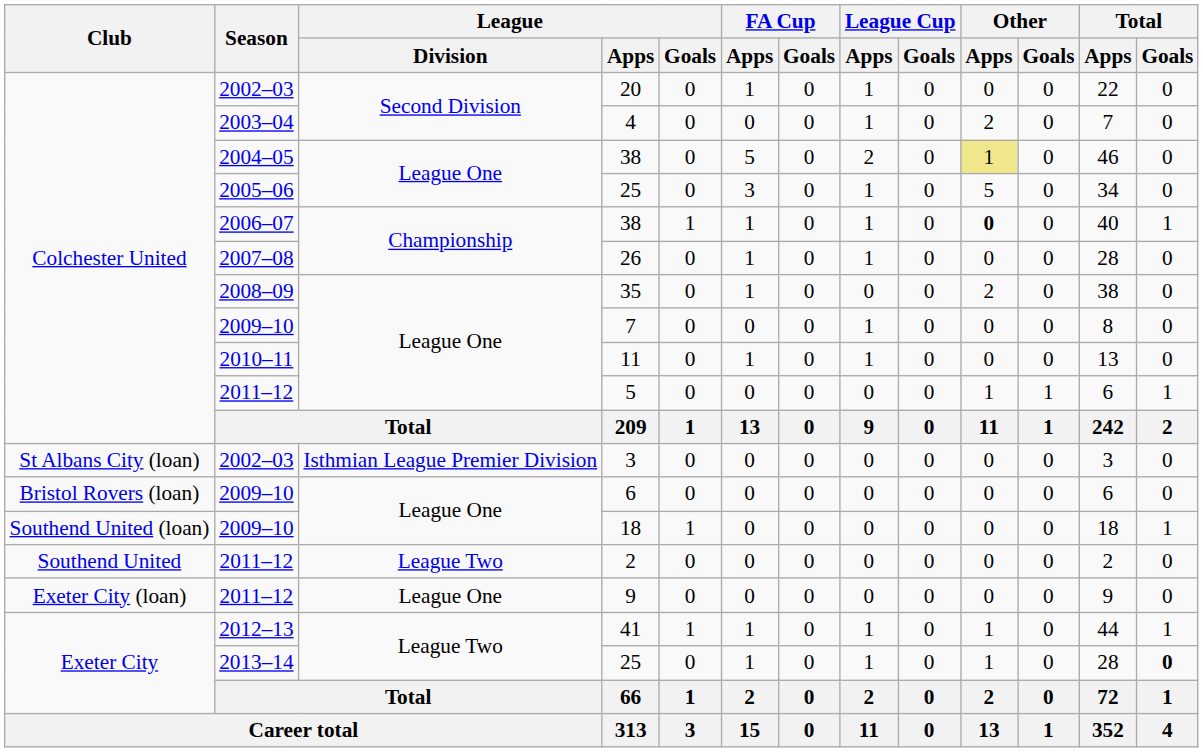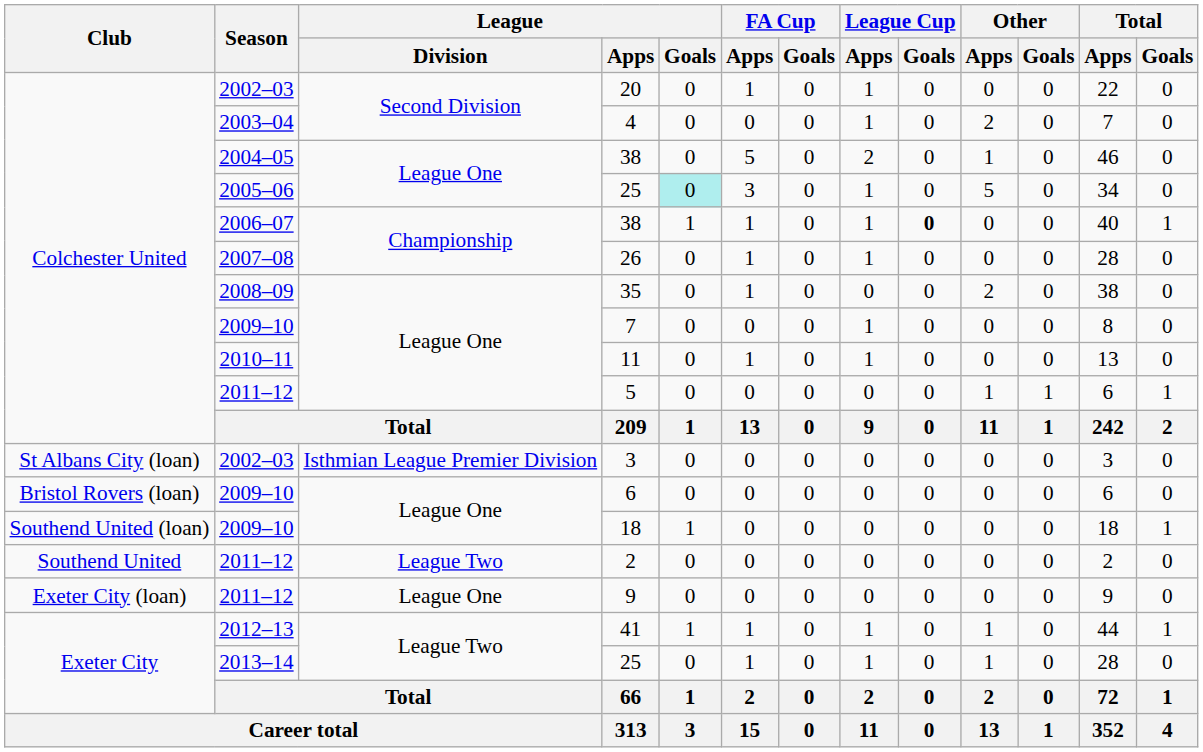(989, 156) khaki background -> (989, 156) no background
(690, 190) no background -> (690, 190) paleturquoise background
(929, 223) normal -> (929, 223) bold
(989, 223) bold -> (989, 223) normal
(1167, 662) bold -> (1167, 662) normal
